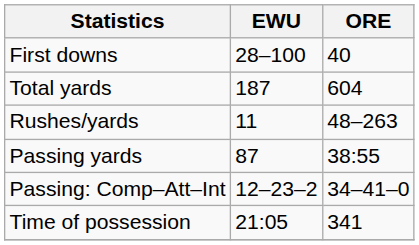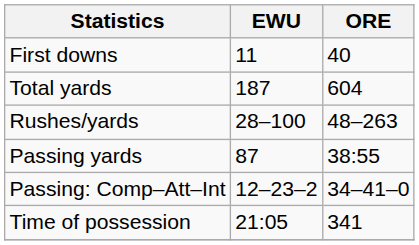(271, 54) 28–100 -> (246, 54) 11
(246, 121) 11 -> (271, 121) 28–100
